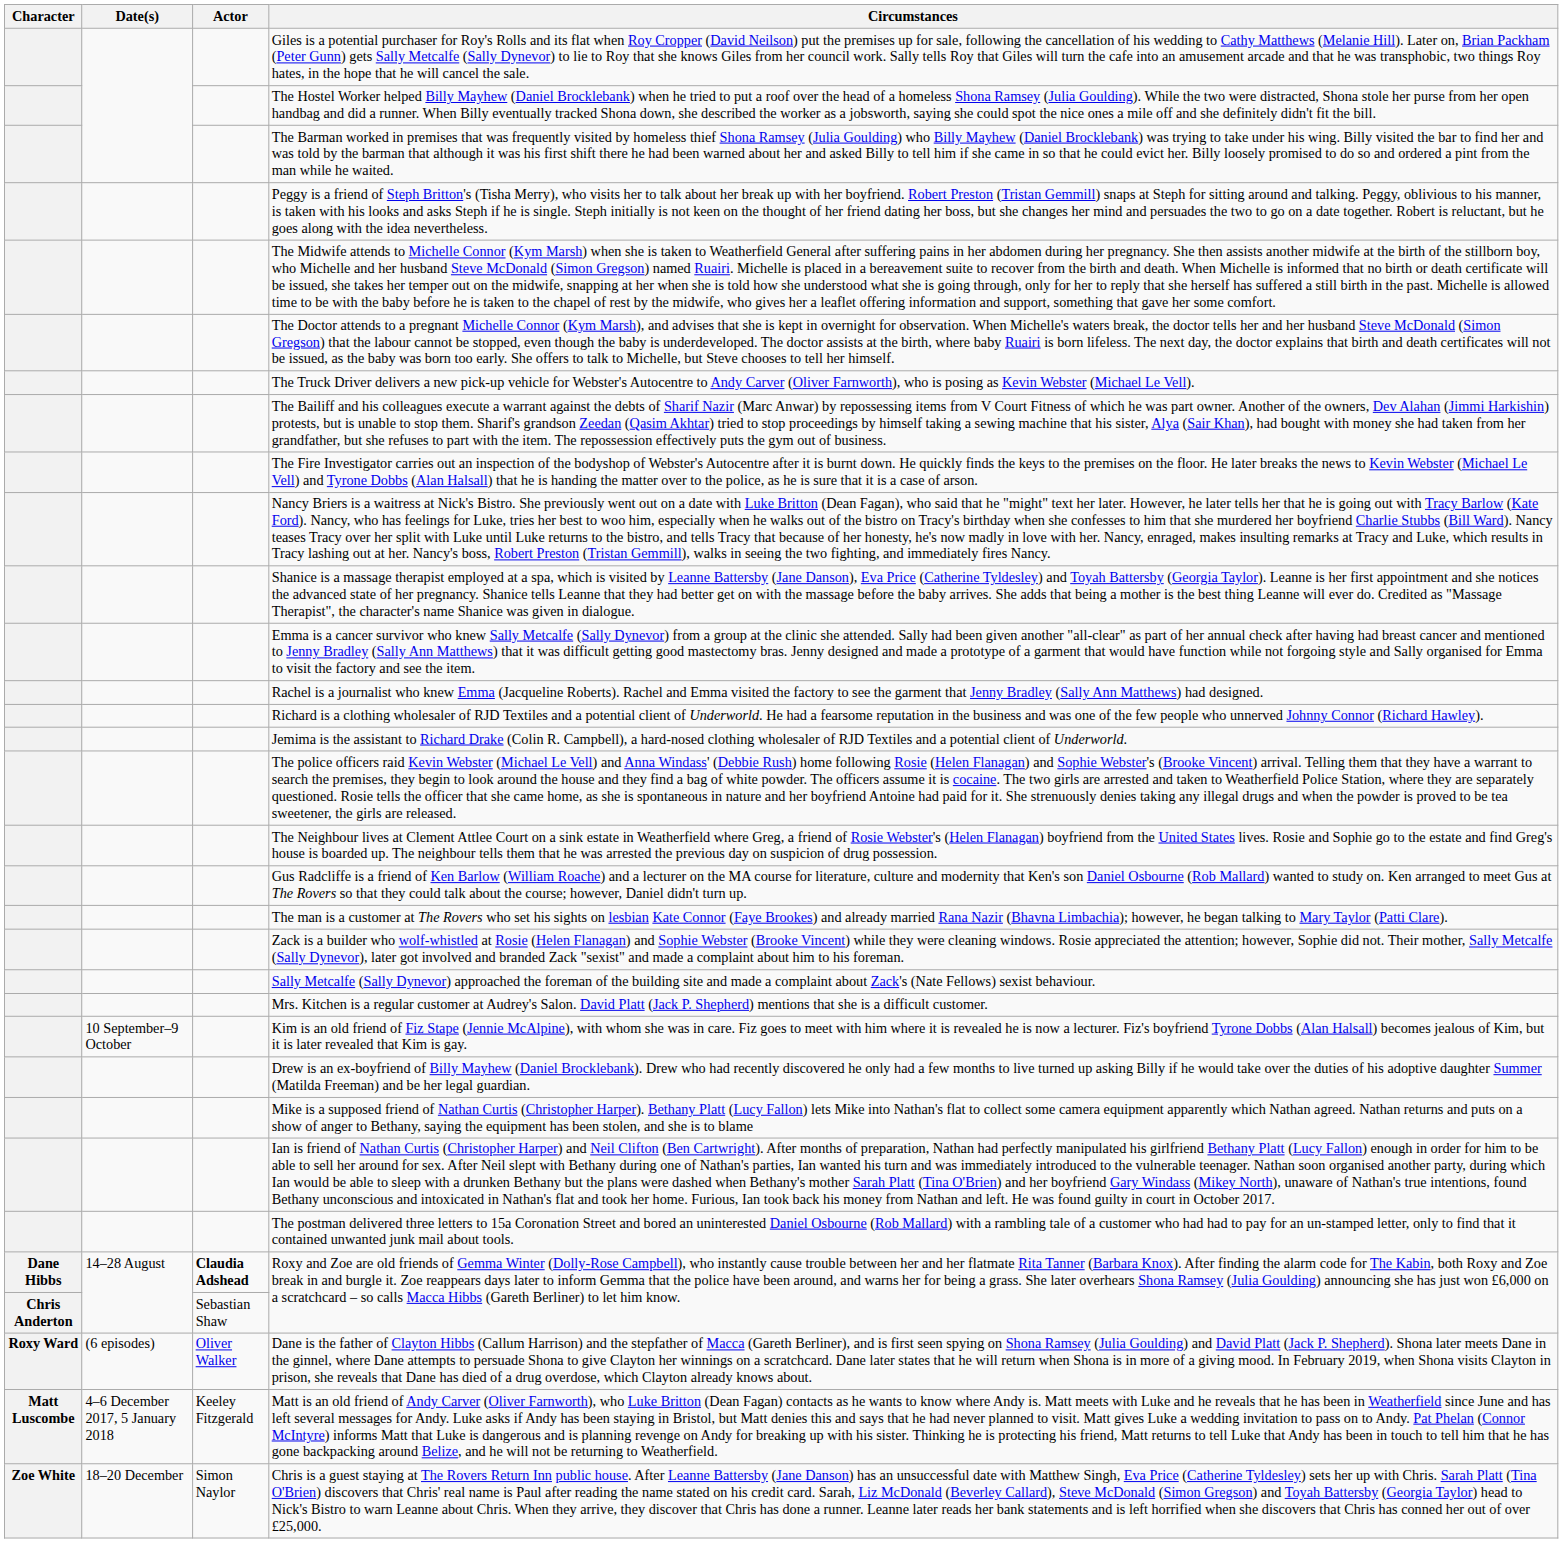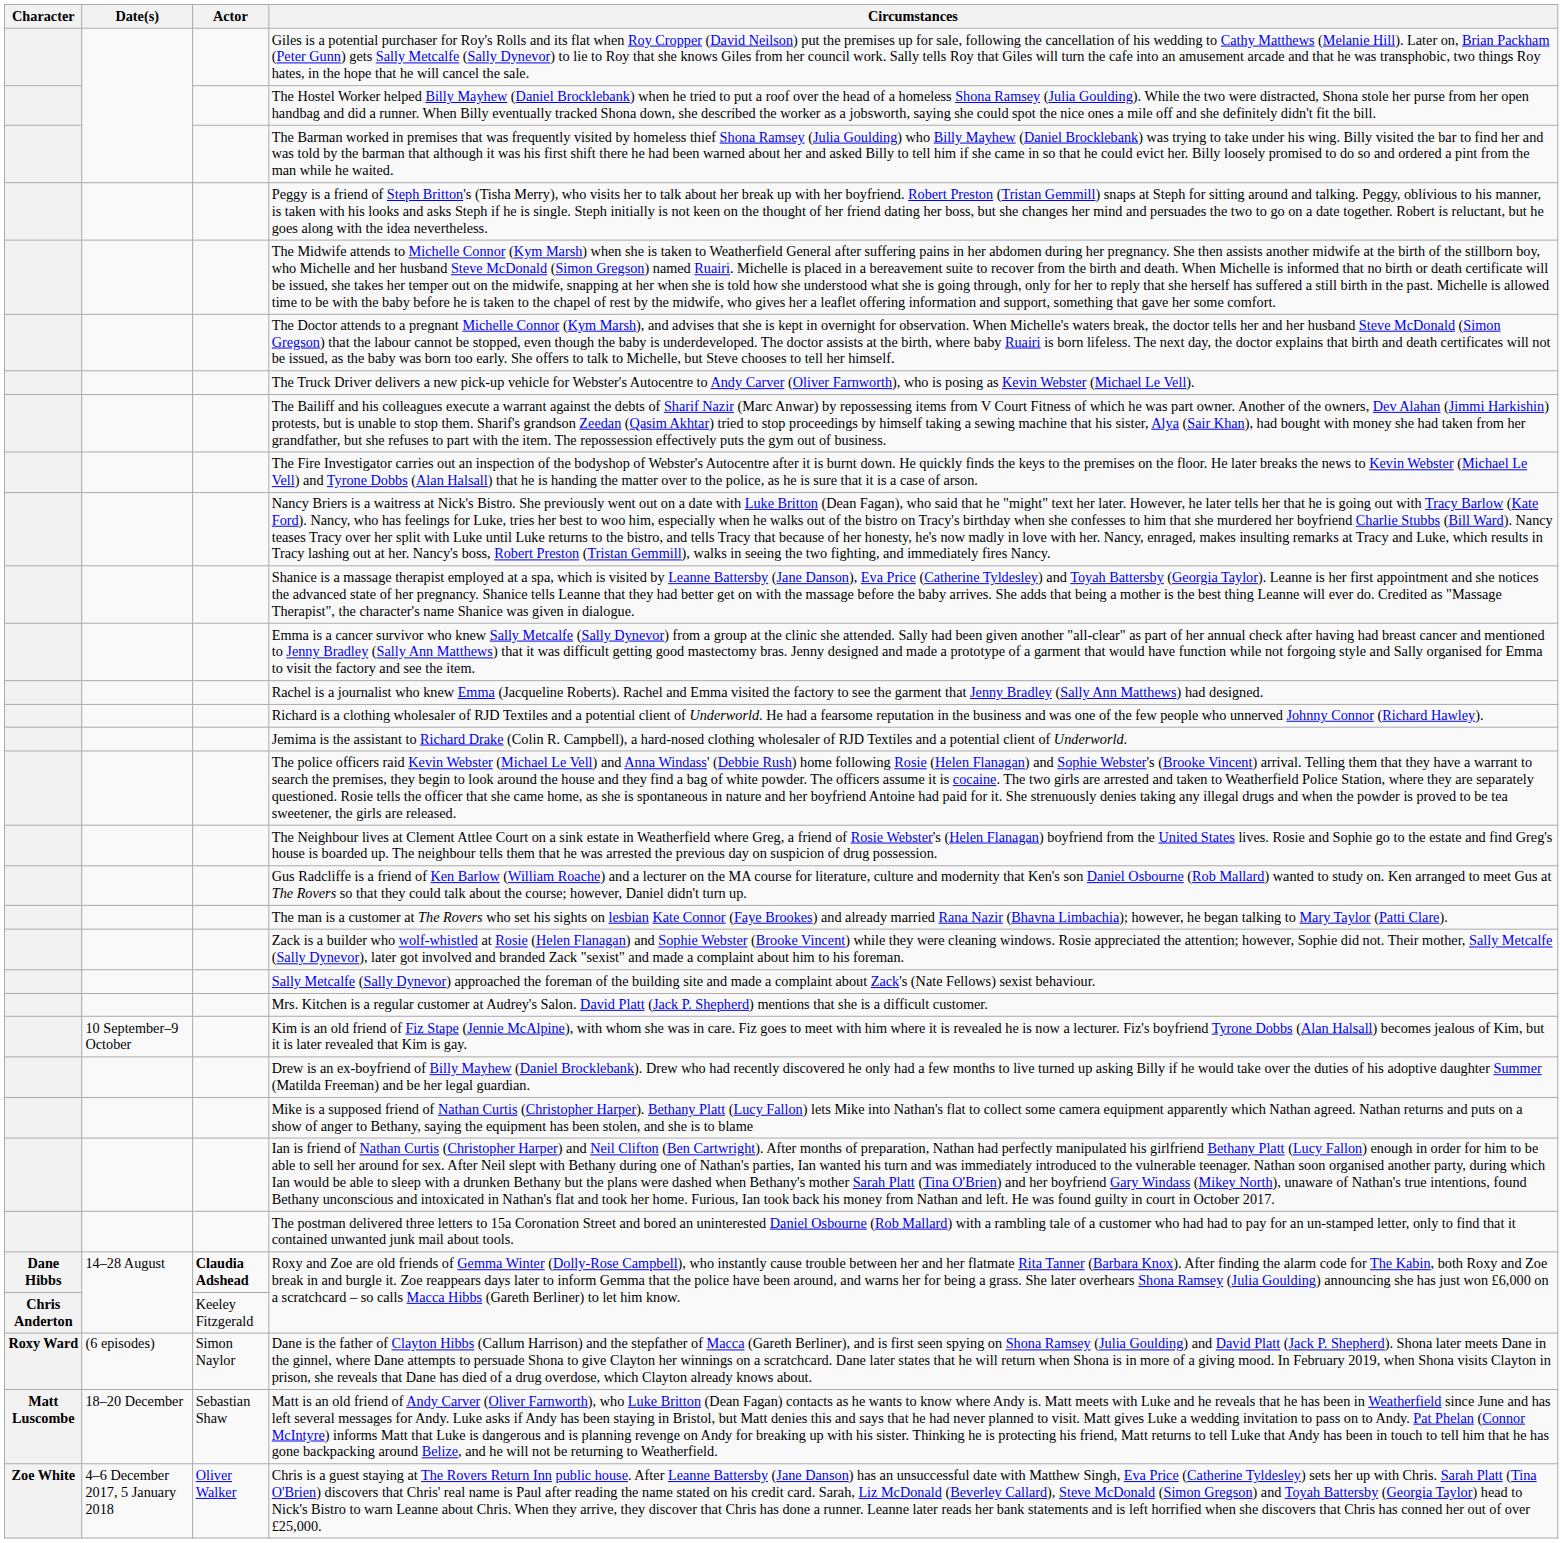(223, 1312) Sebastian Shaw -> (225, 1312) Keeley Fitzgerald
(216, 1353) Oliver Walker -> (215, 1353) Simon Naylor
(131, 1418) 4–6 December 2017, 5 January 2018 -> (134, 1401) 18–20 December
(225, 1410) Keeley Fitzgerald -> (223, 1410) Sebastian Shaw
(134, 1475) 18–20 December -> (131, 1492) 4–6 December 2017, 5 January 2018
(215, 1484) Simon Naylor -> (216, 1484) Oliver Walker
